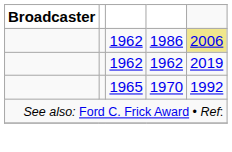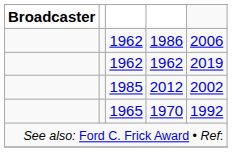(207, 40) khaki background -> (207, 40) no background
+ row: (166, 88)
